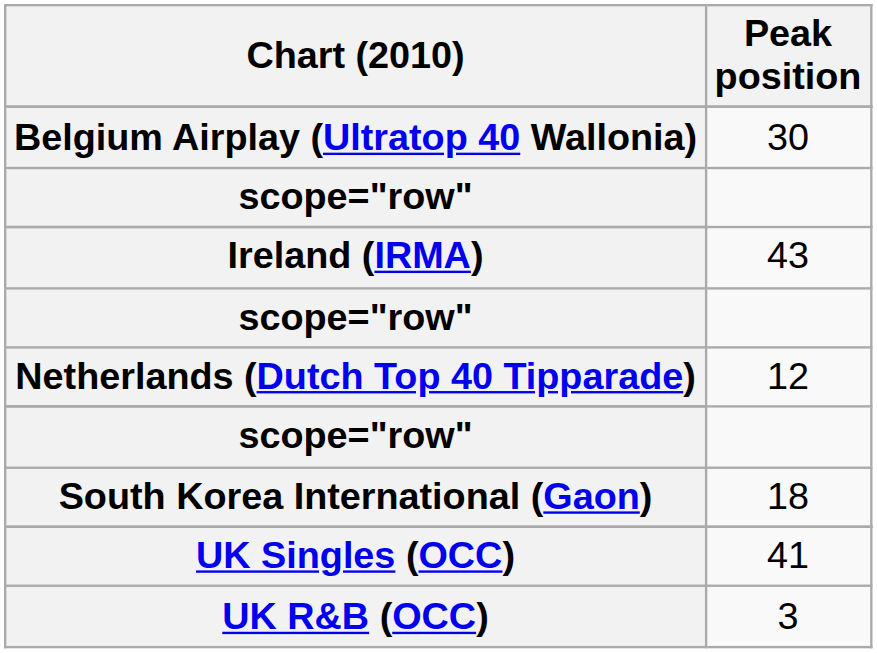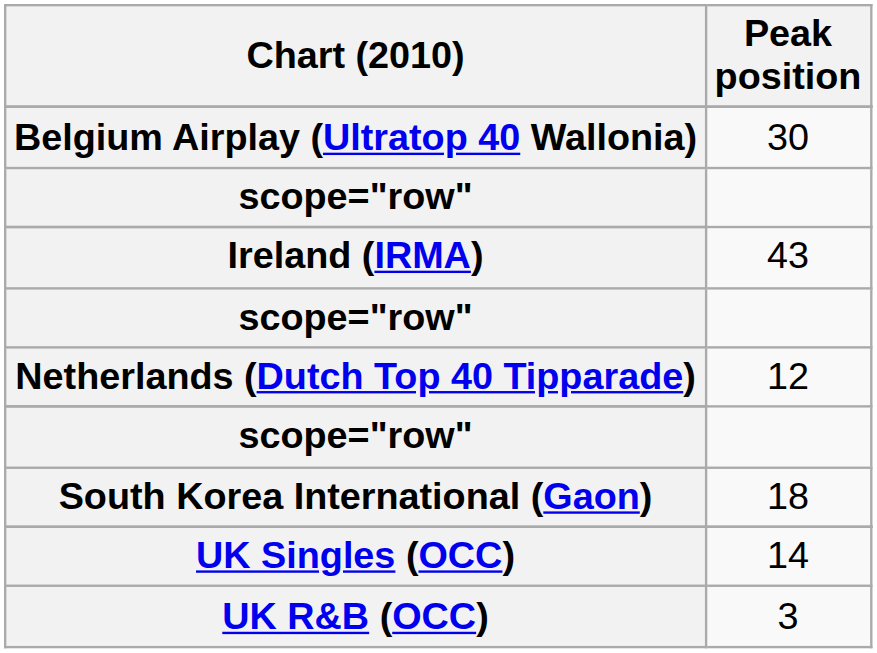(788, 556) 41 -> (788, 556) 14
